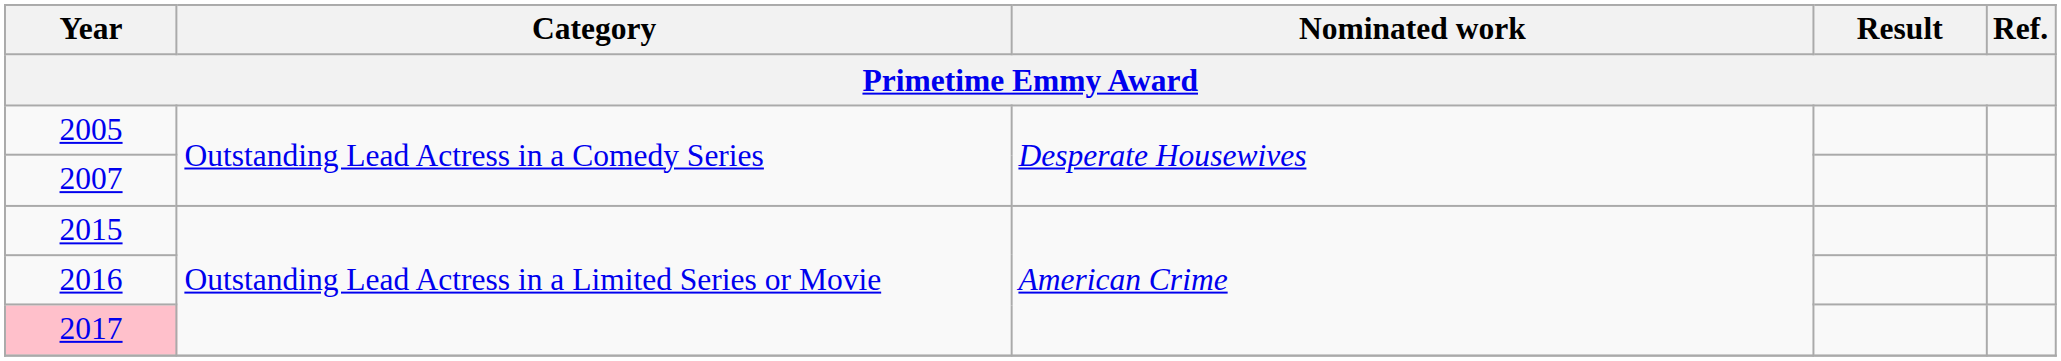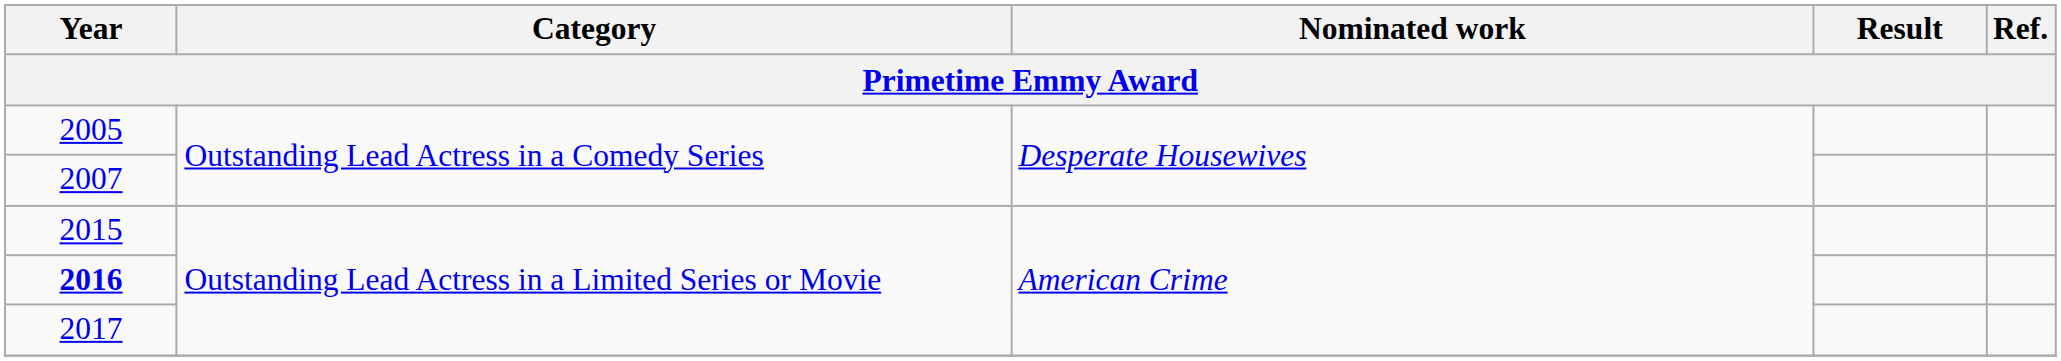(91, 279) normal -> (91, 279) bold
(91, 329) pink background -> (91, 329) no background
